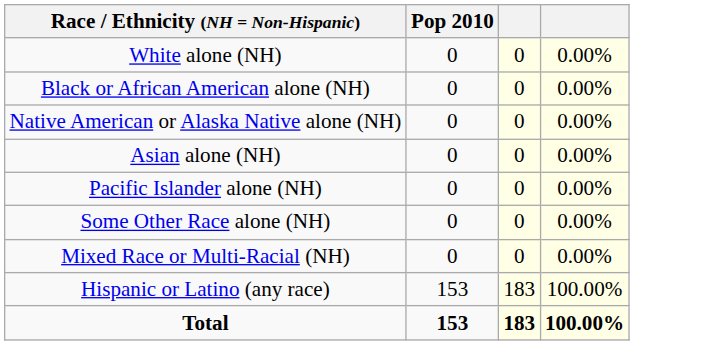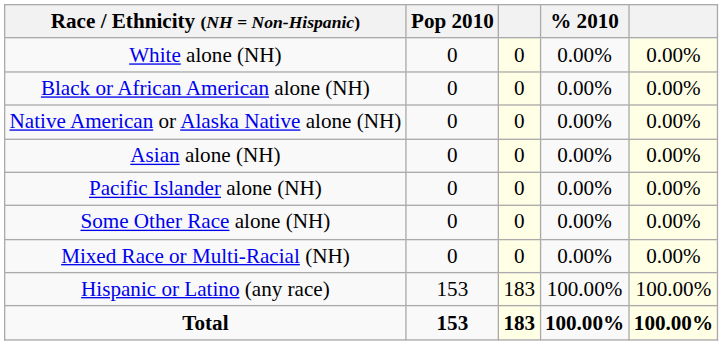+ column: (585, 21)
